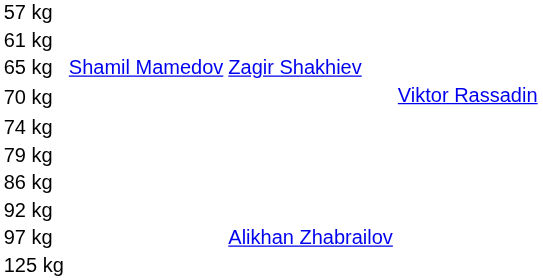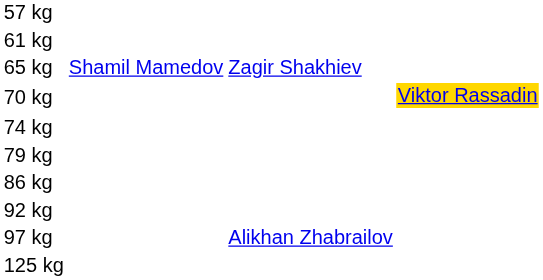(468, 95) no background -> (468, 95) gold background
